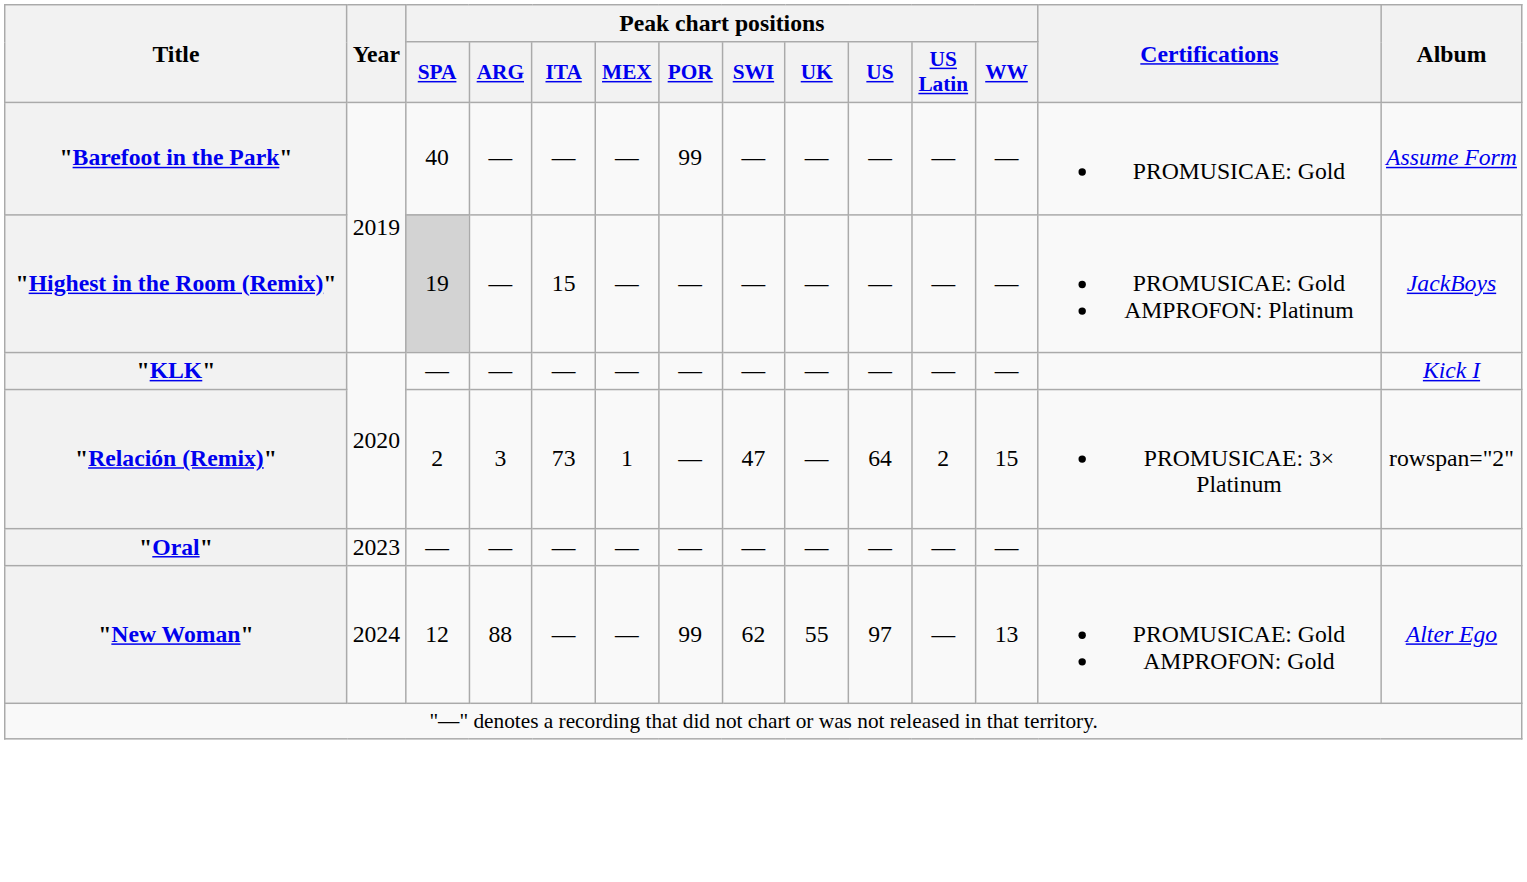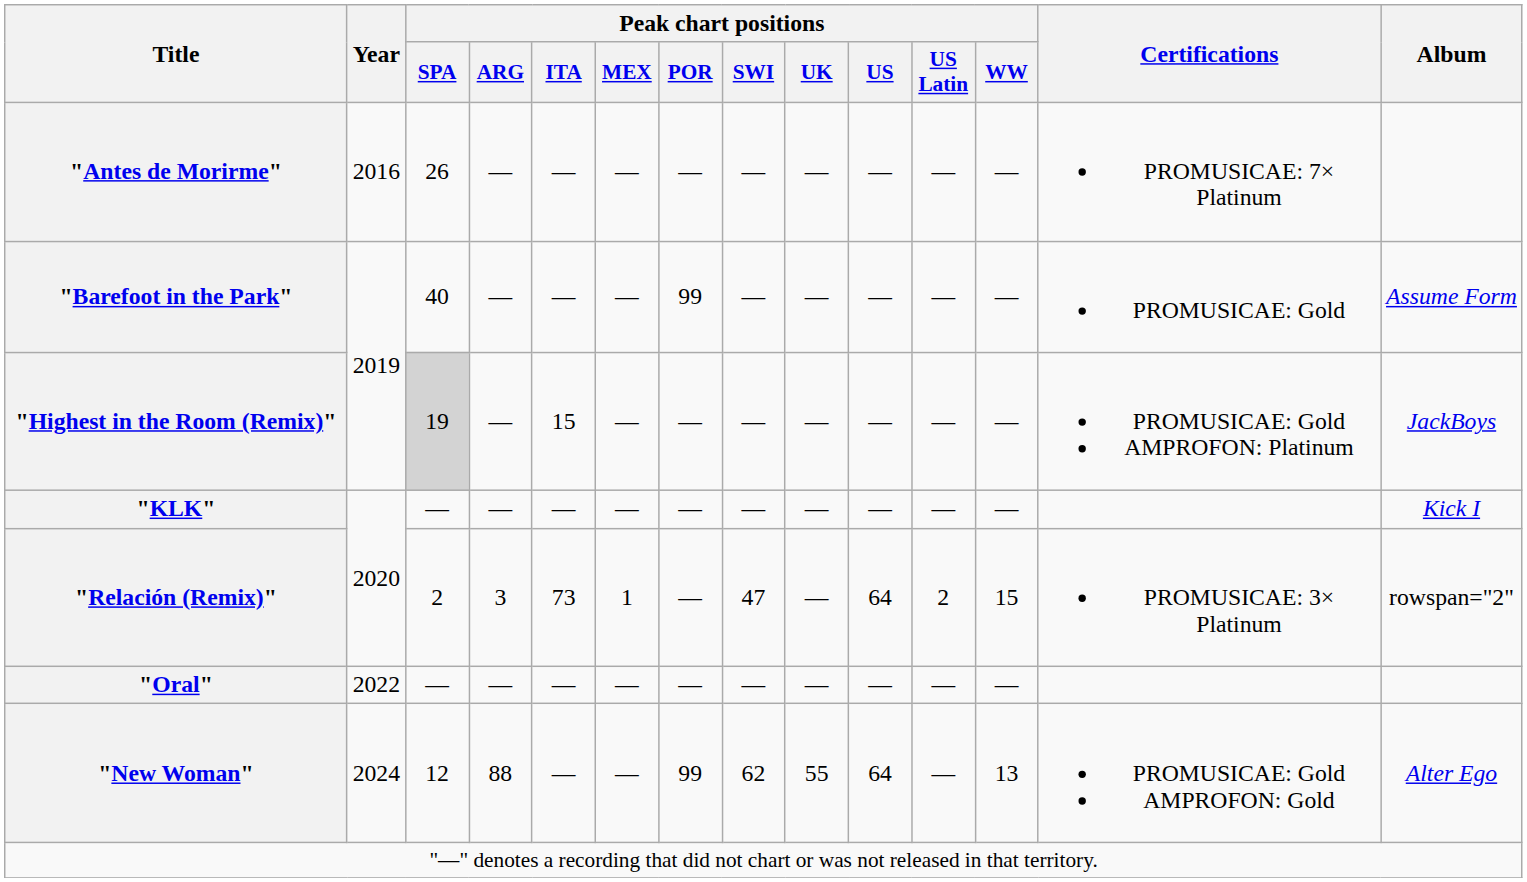+ row: (176, 171)
(376, 546) 2023 -> (376, 684) 2022
(880, 634) 97 -> (880, 772) 64
